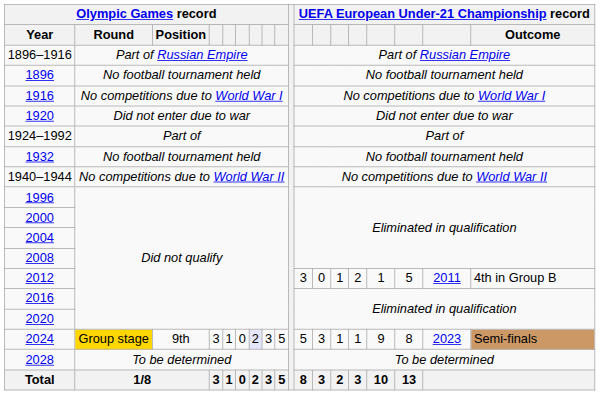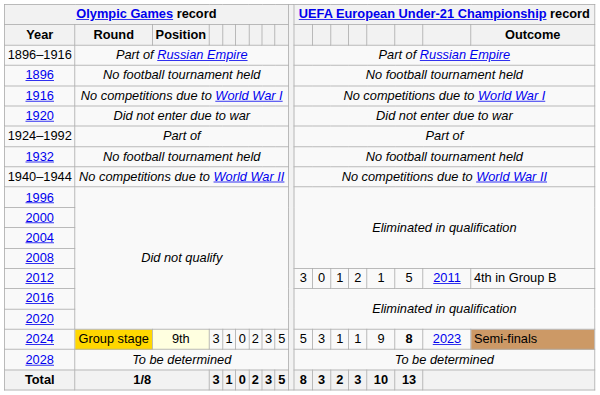(181, 339) no background -> (181, 339) lightyellow background
(255, 339) lavender background -> (255, 339) no background
(409, 339) normal -> (409, 339) bold
